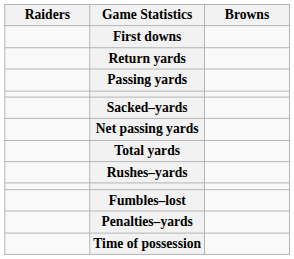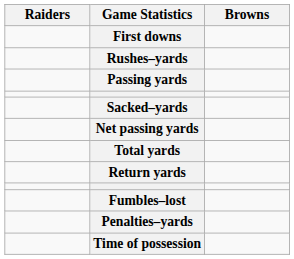rows swapped: (47, 172) <-> (47, 58)
